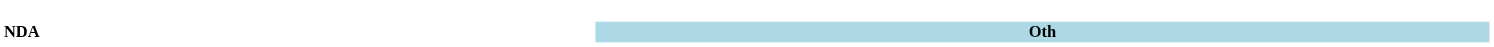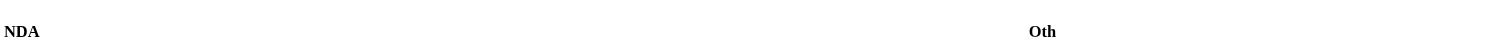(1042, 32) lightblue background -> (1042, 32) no background
